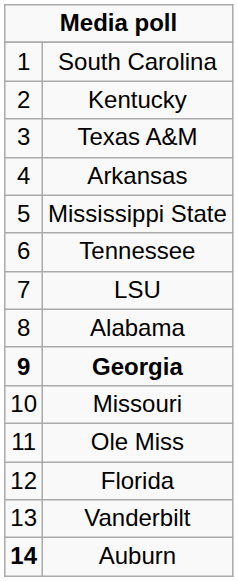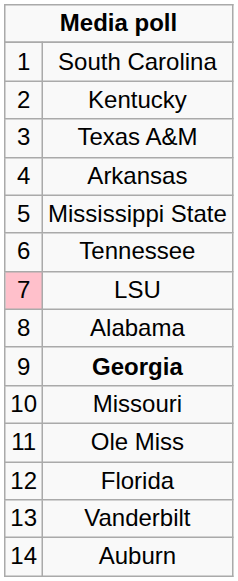(24, 289) no background -> (24, 289) pink background
(24, 366) bold -> (24, 366) normal
(24, 556) bold -> (24, 556) normal
